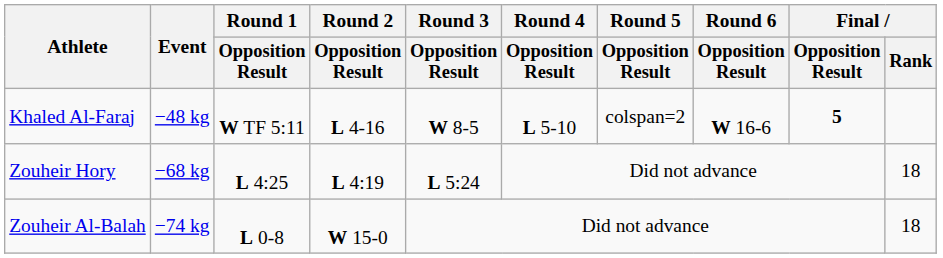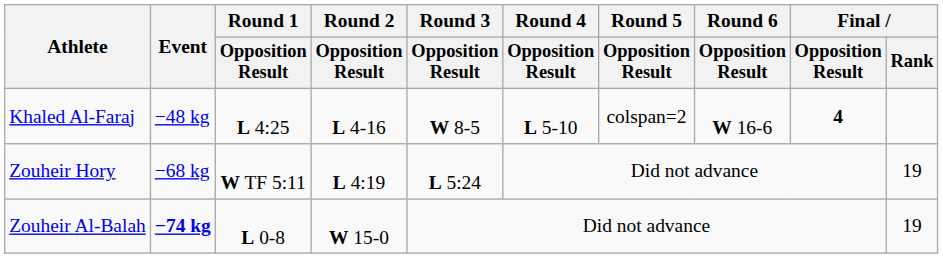(262, 127) W TF 5:11 -> (263, 127) L 4:25
(837, 116) 5 -> (838, 116) 4
(262, 182) L 4:25 -> (263, 182) W TF 5:11
(911, 171) 18 -> (912, 171) 19
(182, 226) normal -> (183, 226) bold
(911, 226) 18 -> (912, 226) 19
